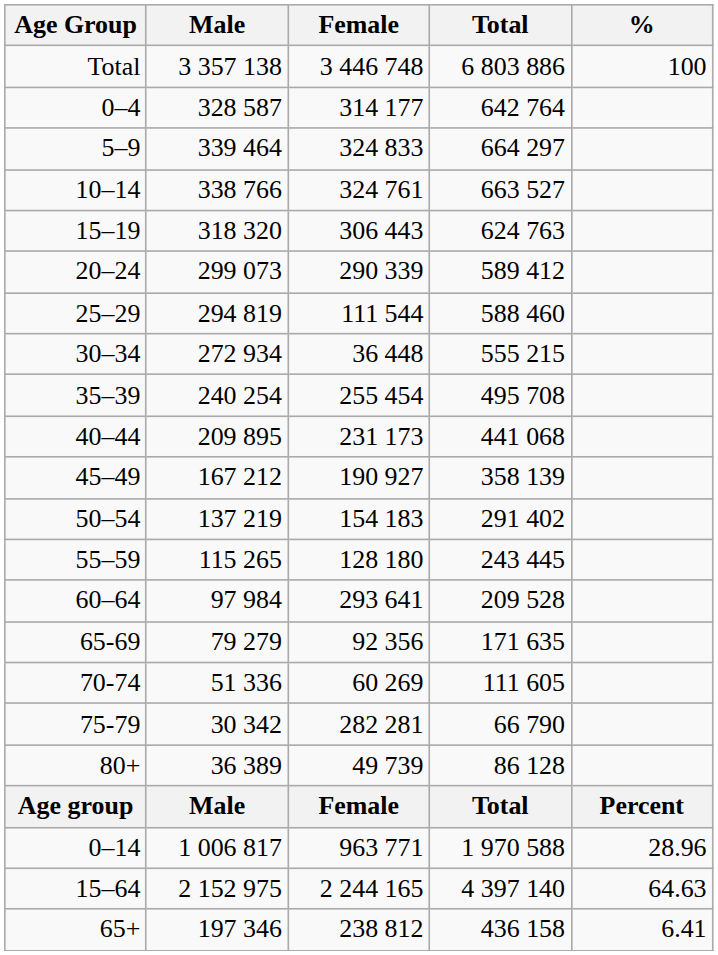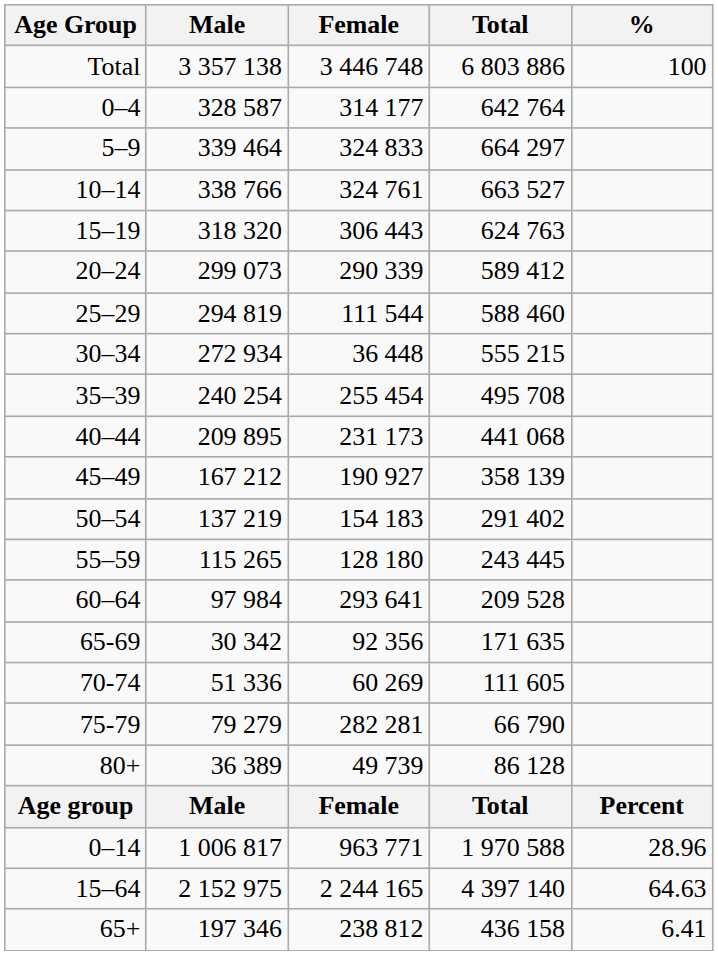(246, 641) 79 279 -> (246, 641) 30 342
(246, 723) 30 342 -> (246, 723) 79 279
